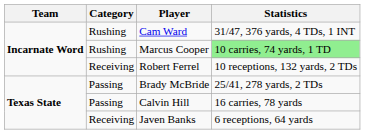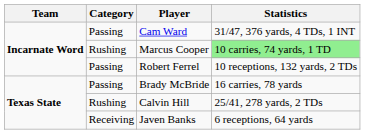(107, 31) Rushing -> (106, 31) Passing
(111, 66) Receiving -> (106, 66) Passing
(268, 84) 25/41, 278 yards, 2 TDs -> (258, 84) 16 carries, 78 yards
(106, 102) Passing -> (107, 102) Rushing
(258, 102) 16 carries, 78 yards -> (268, 102) 25/41, 278 yards, 2 TDs
